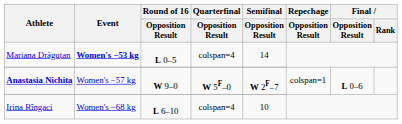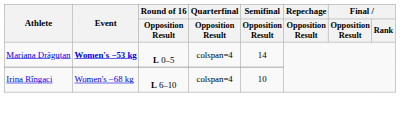- row: (39, 81)
